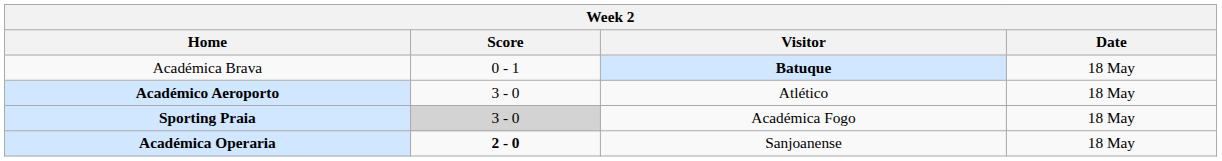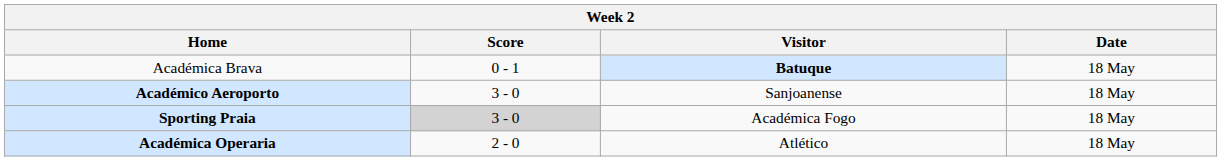(804, 93) Atlético -> (804, 93) Sanjoanense
(505, 143) bold -> (505, 143) normal
(804, 143) Sanjoanense -> (804, 143) Atlético
